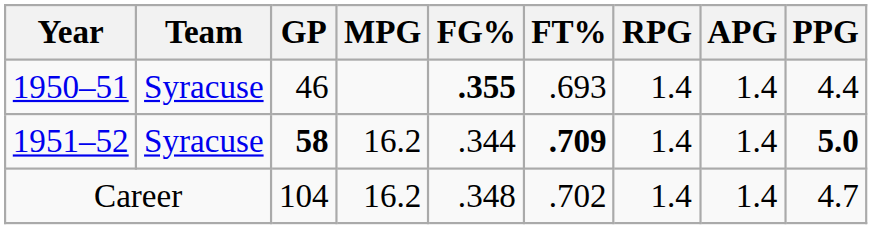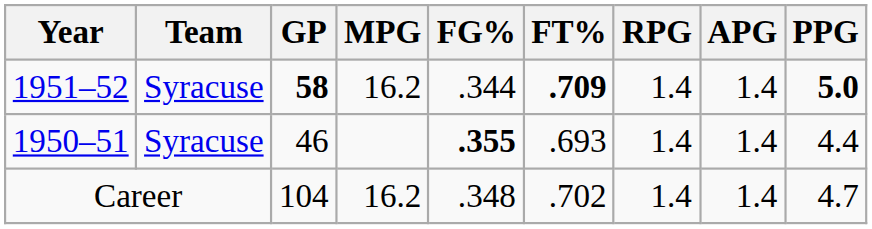rows swapped: (71, 86) <-> (71, 141)
